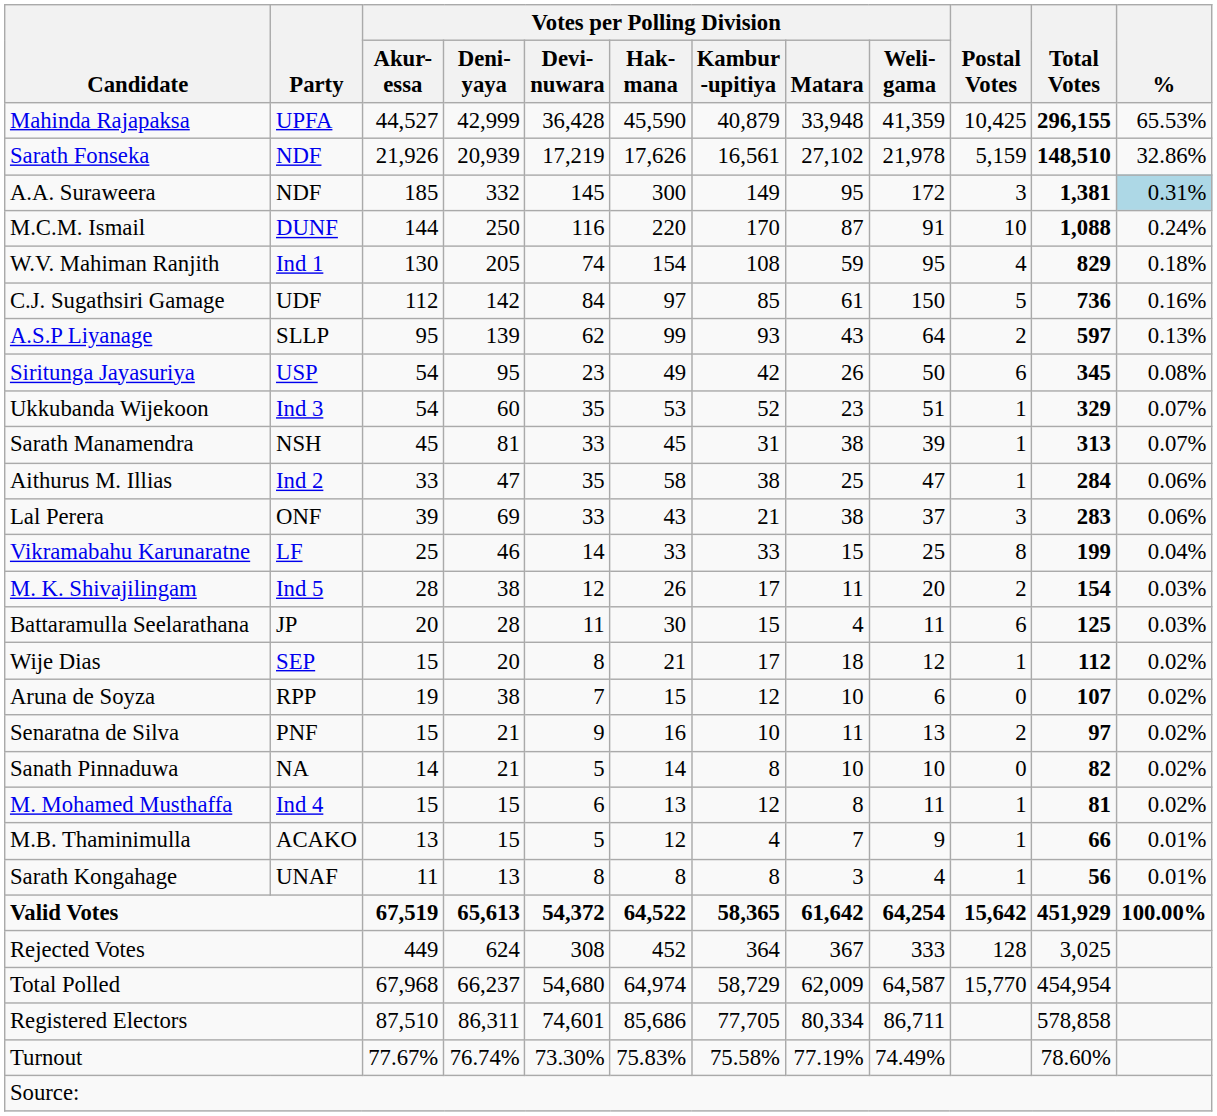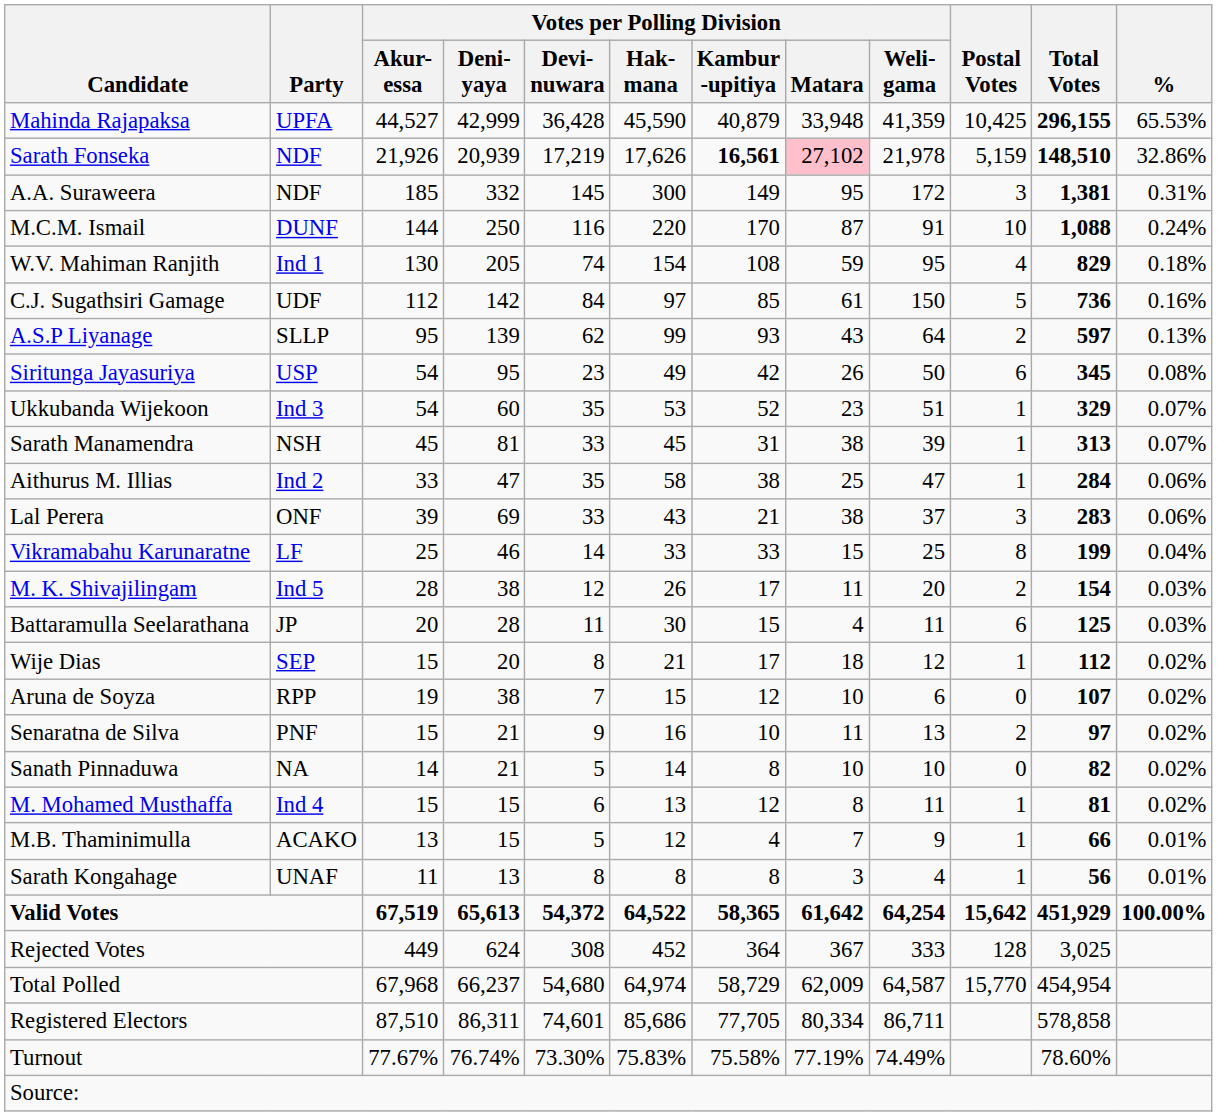(749, 156) normal -> (749, 156) bold
(832, 156) no background -> (832, 156) pink background
(1177, 192) lightblue background -> (1177, 192) no background
